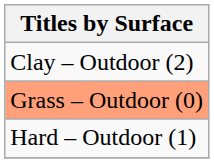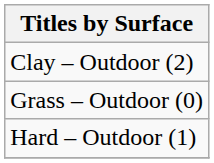(107, 99) lightsalmon background -> (107, 99) no background
